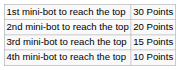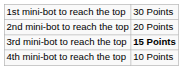(153, 42) normal -> (154, 42) bold
